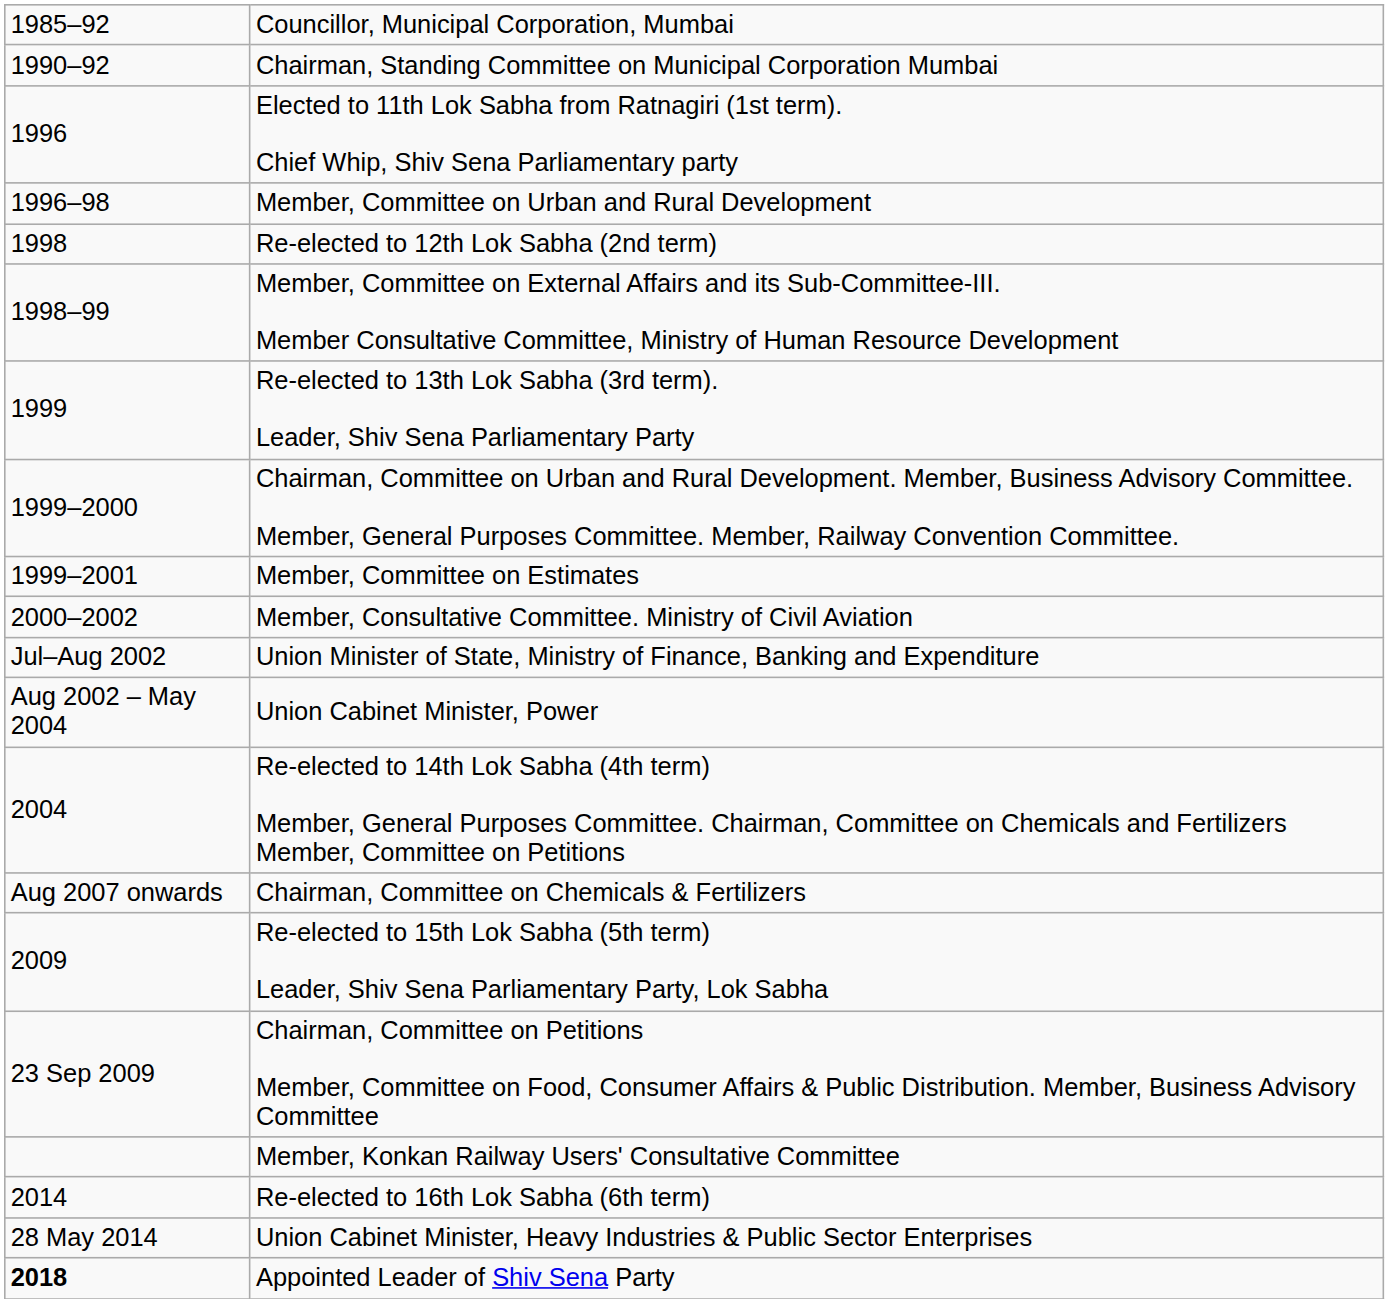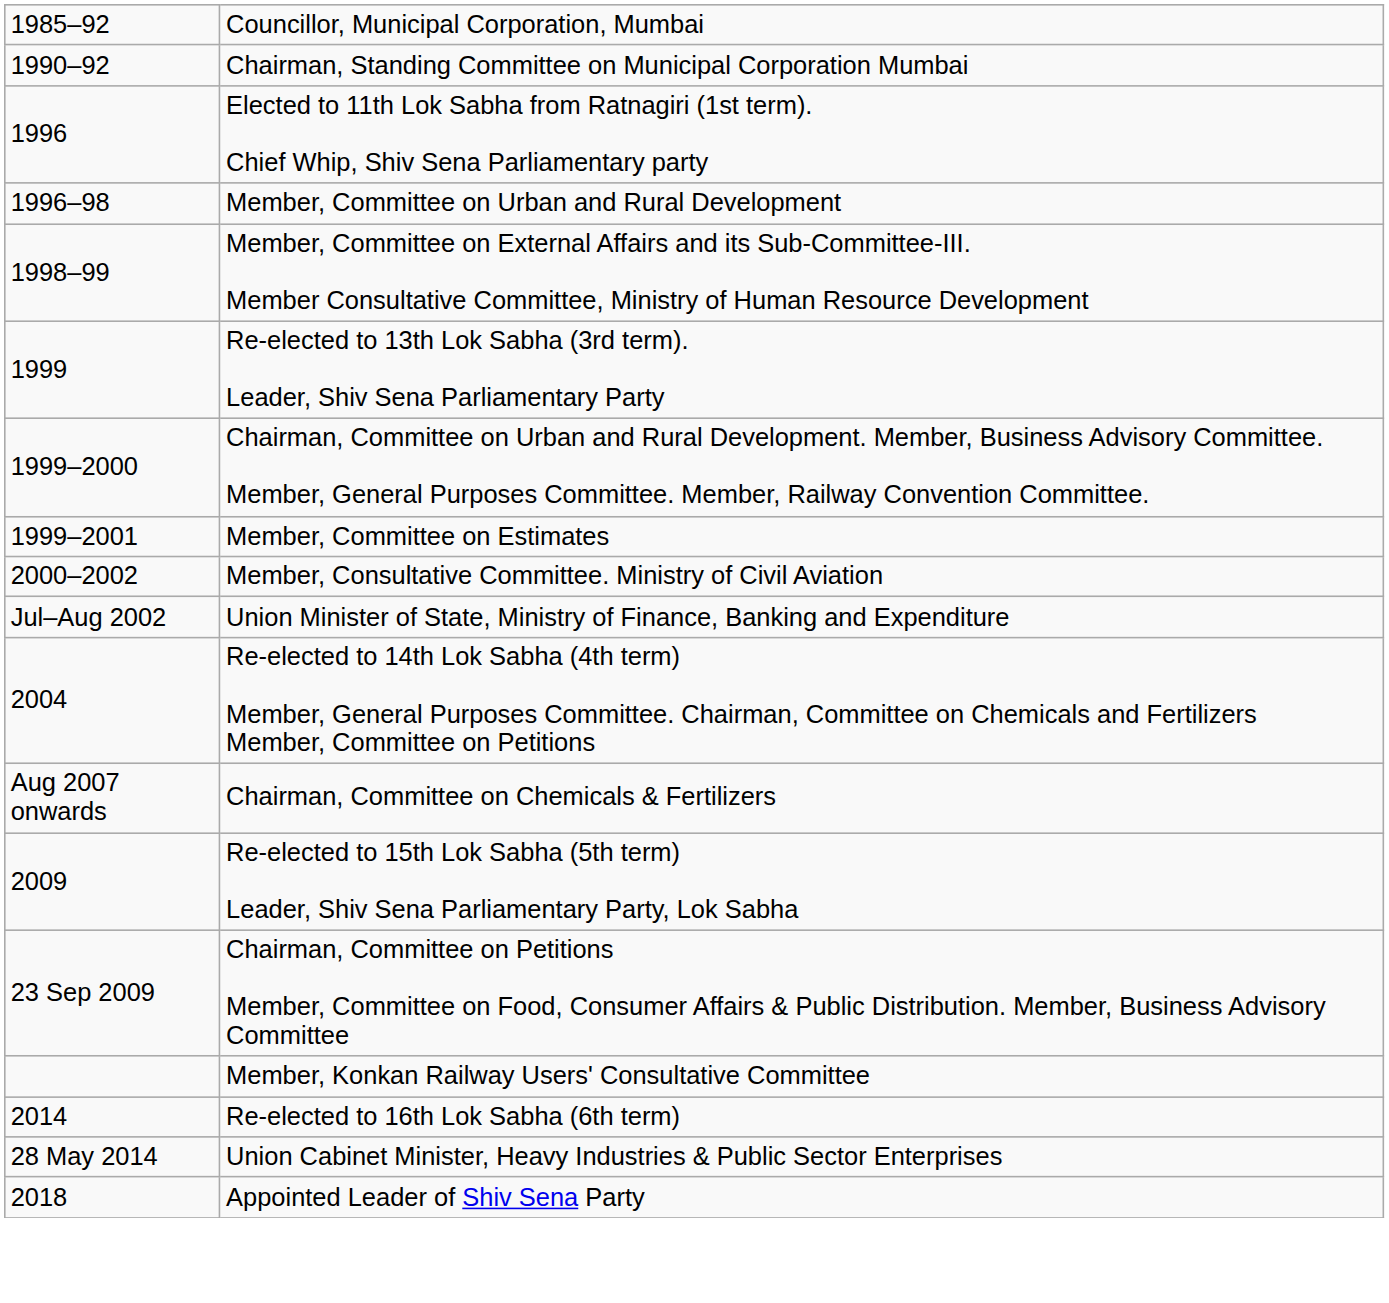- row: (486, 243)
- row: (427, 711)
(39, 1277) bold -> (39, 1197) normal
